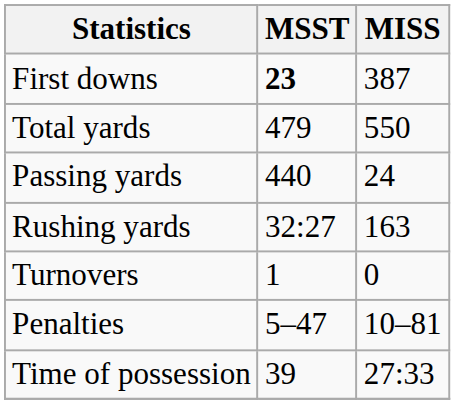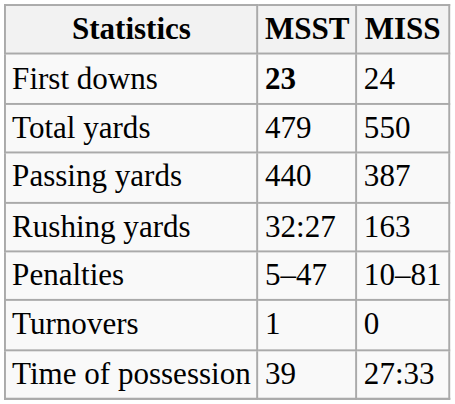(387, 78) 387 -> (379, 78) 24
(379, 176) 24 -> (387, 176) 387
rows swapped: (68, 324) <-> (75, 275)
